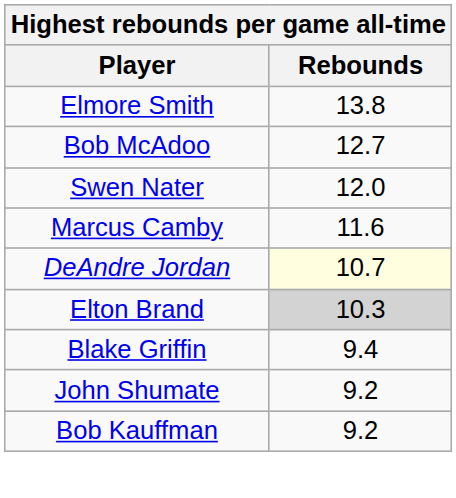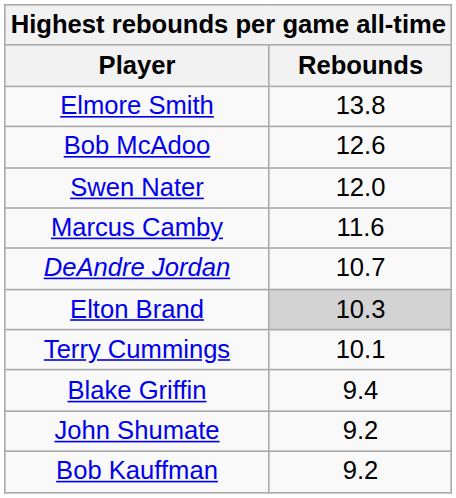(361, 146) 12.7 -> (361, 146) 12.6
(361, 268) lightyellow background -> (361, 268) no background
+ row: (137, 349)
